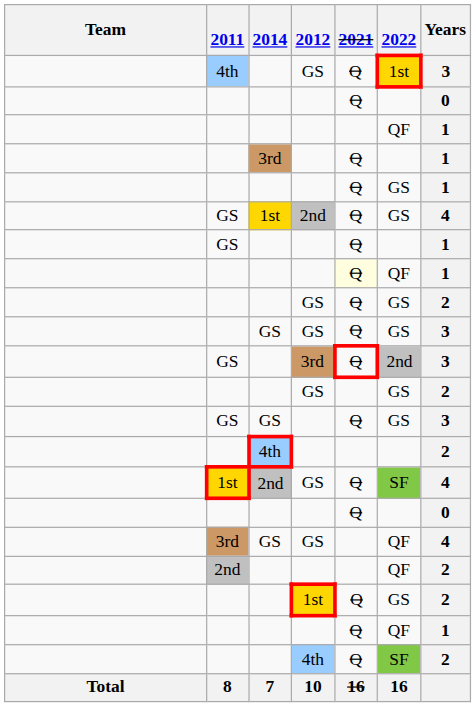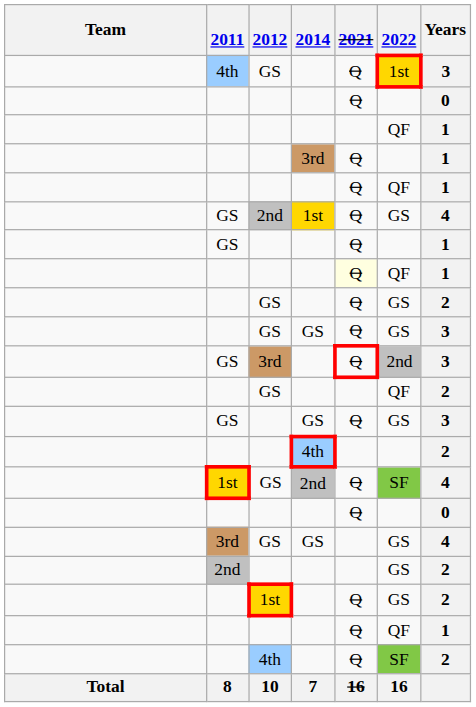columns swapped: (313, 40) <-> (270, 40)
(399, 187) GS -> (399, 187) QF
(399, 391) GS -> (399, 391) QF
(399, 541) QF -> (399, 541) GS
(399, 570) QF -> (399, 570) GS
